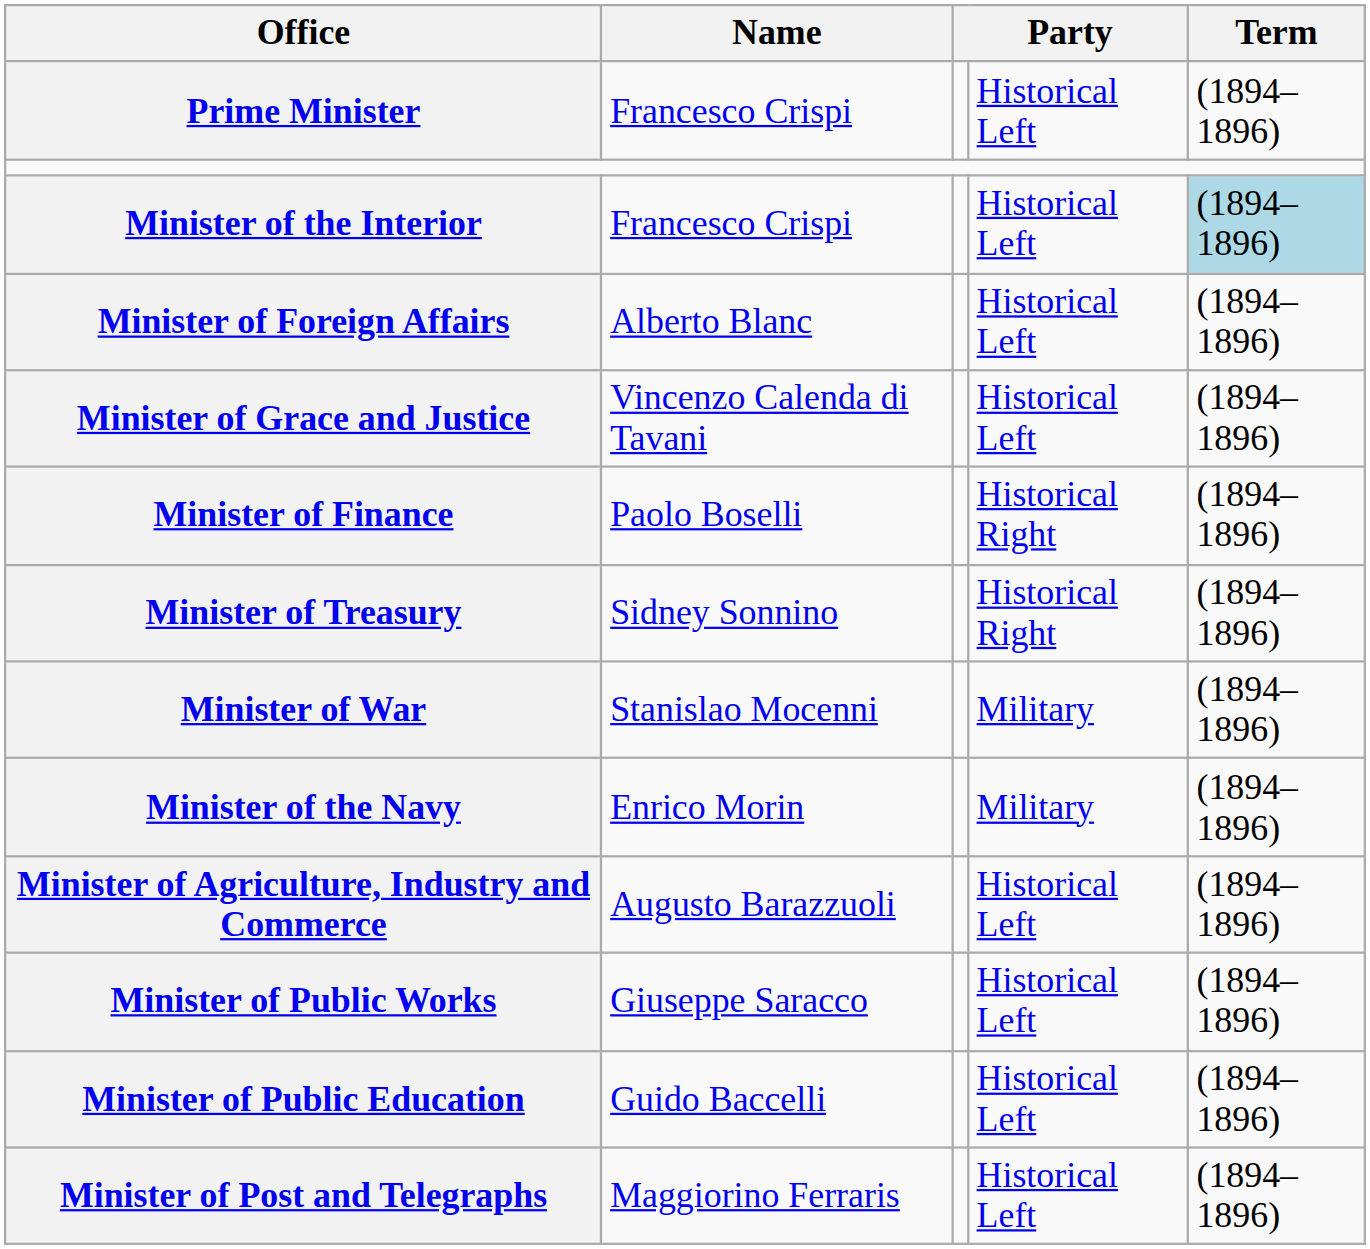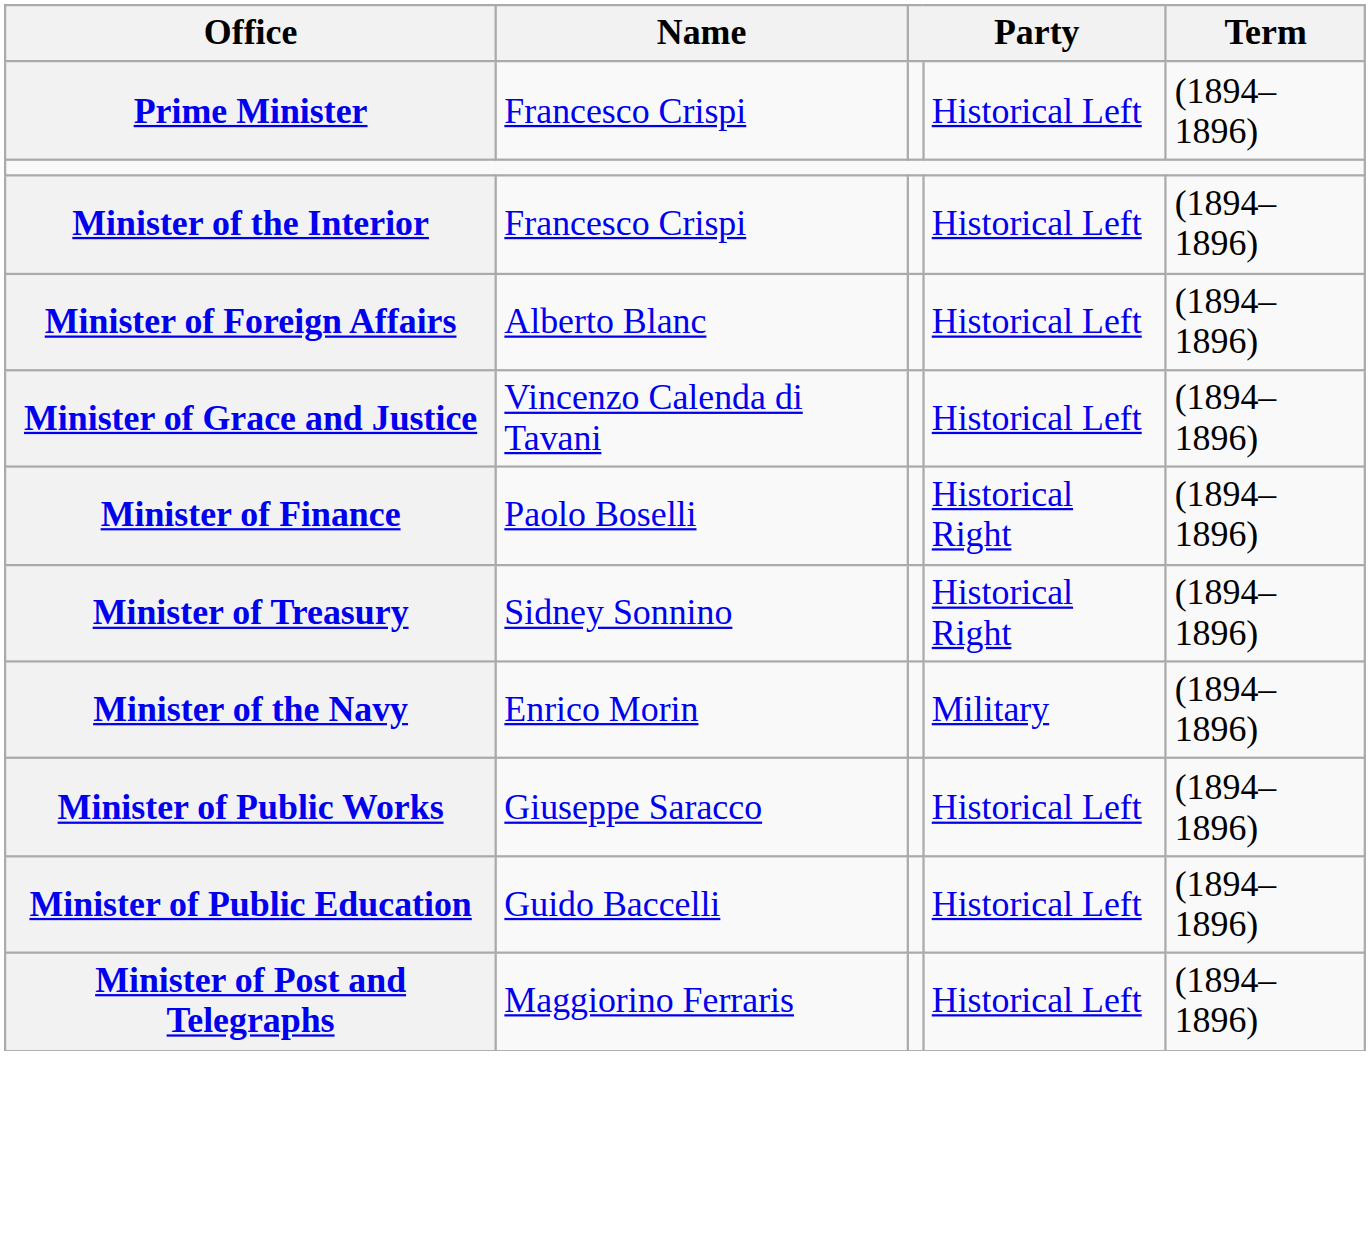(1247, 223) lightblue background -> (1225, 223) no background
- row: (303, 709)
- row: (303, 903)
